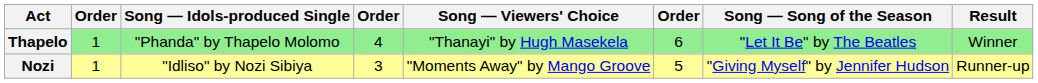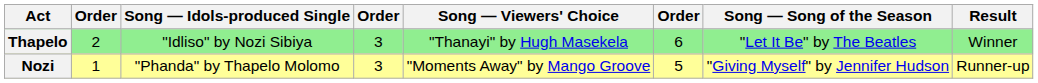(96, 41) 1 -> (96, 41) 2
(237, 41) "Phanda" by Thapelo Molomo -> (237, 41) "Idliso" by Nozi Sibiya
(378, 41) 4 -> (378, 41) 3
(237, 66) "Idliso" by Nozi Sibiya -> (237, 66) "Phanda" by Thapelo Molomo
